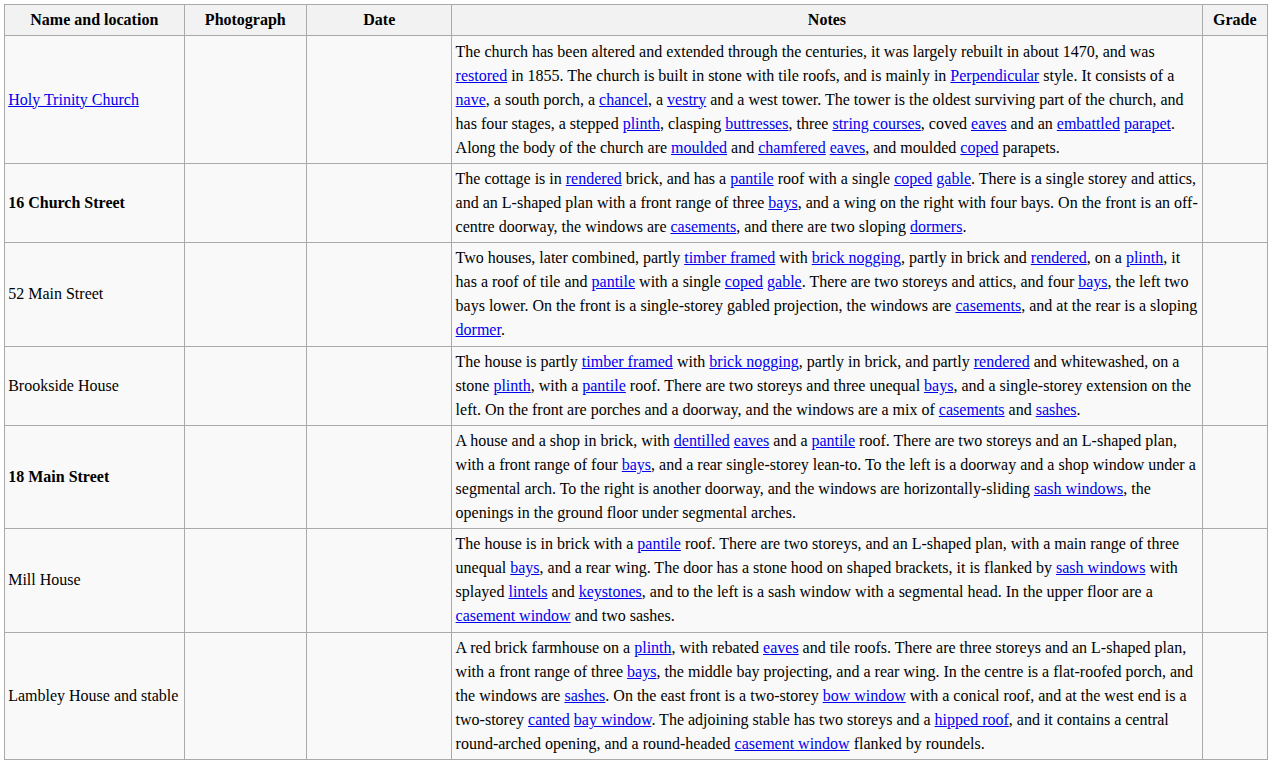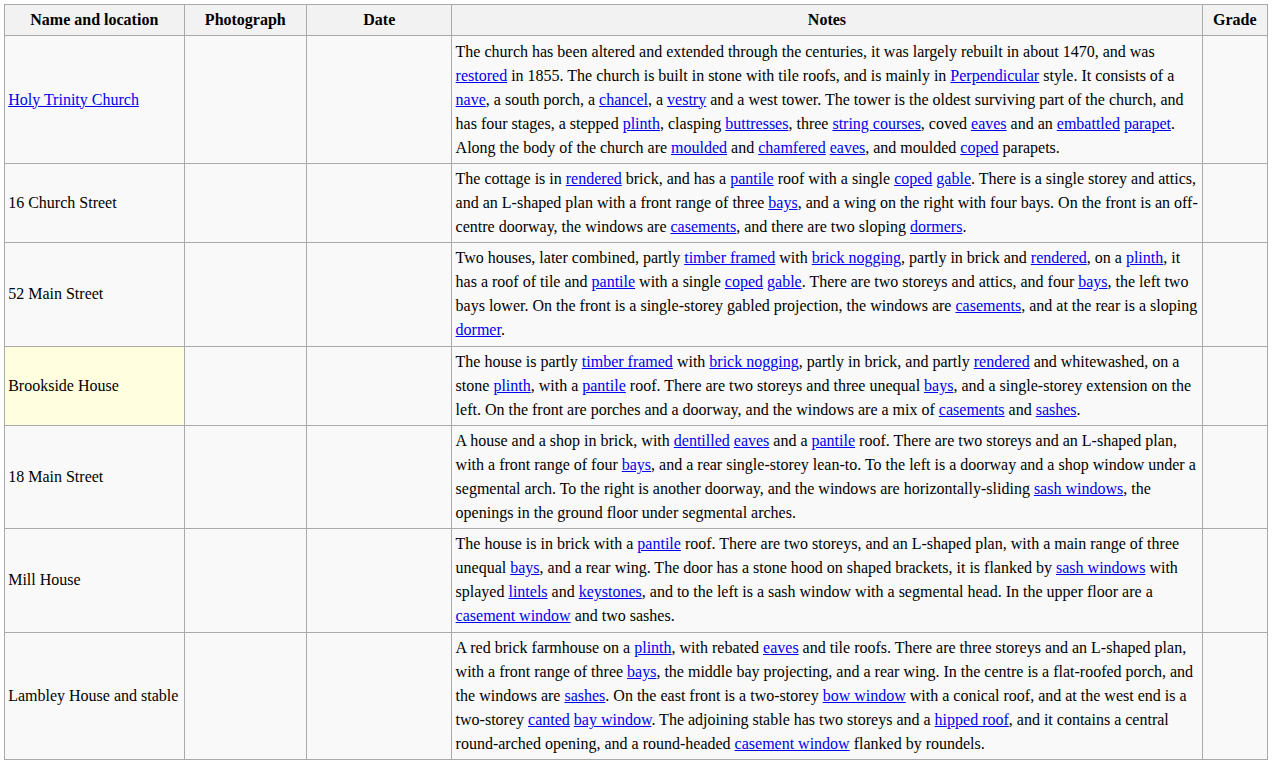(67, 202) bold -> (62, 202) normal
(64, 385) no background -> (64, 385) lightyellow background
(59, 477) bold -> (56, 477) normal
